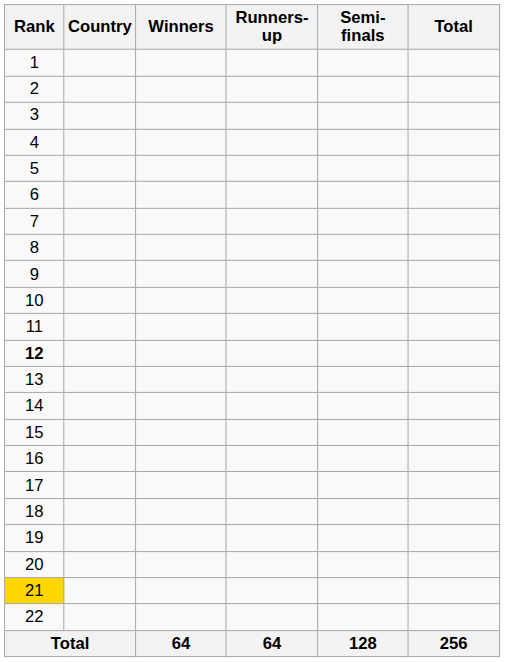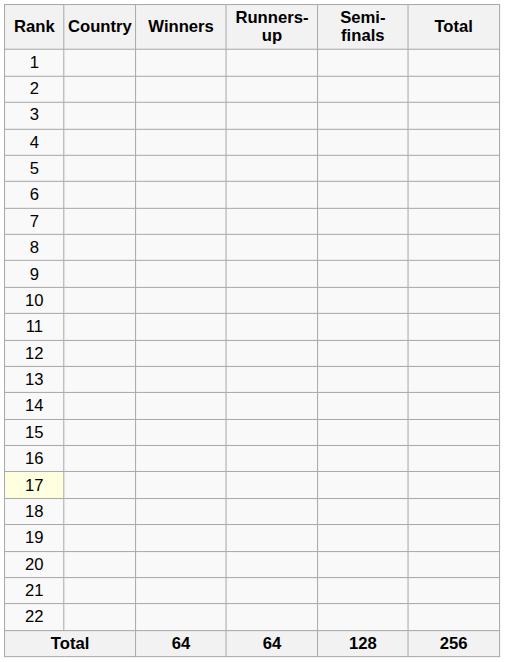(34, 353) bold -> (34, 353) normal
(34, 485) no background -> (34, 485) lightyellow background
(34, 590) gold background -> (34, 590) no background
